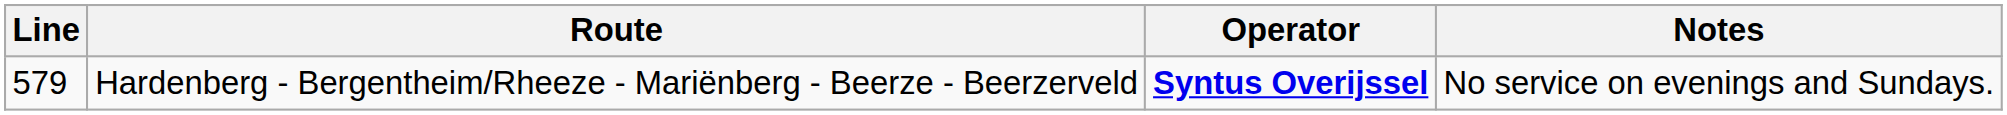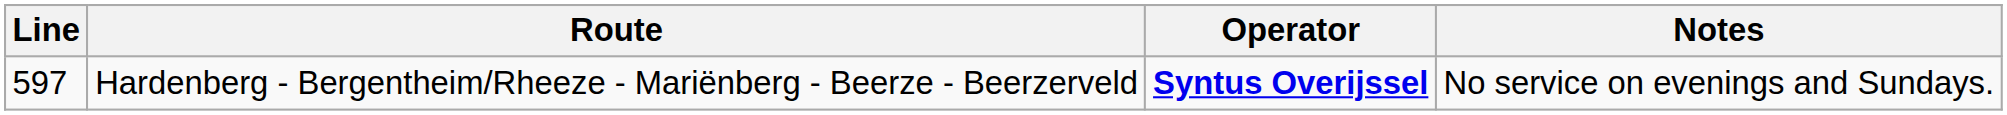(40, 82) 579 -> (40, 82) 597
